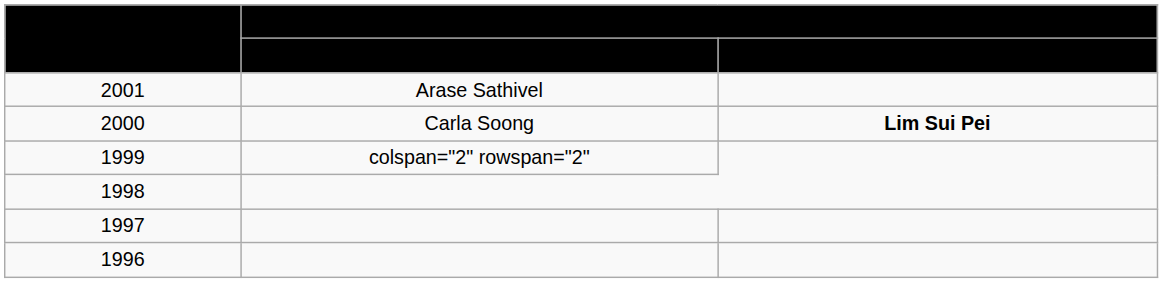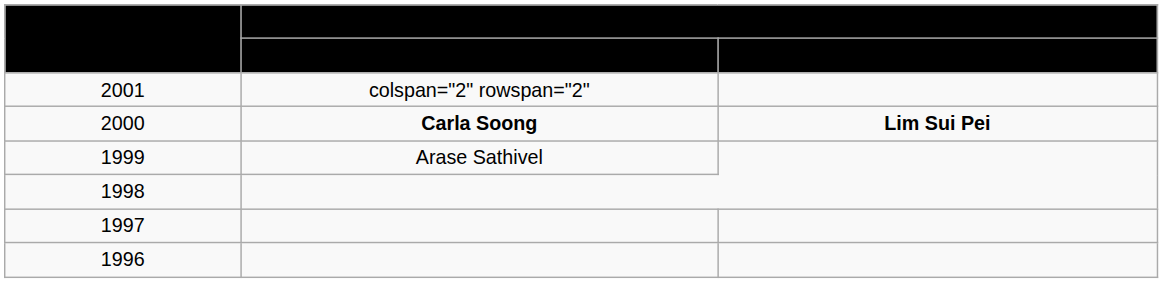(479, 89) Arase Sathivel -> (479, 89) colspan="2" rowspan="2"
(479, 123) normal -> (479, 123) bold
(479, 157) colspan="2" rowspan="2" -> (479, 157) Arase Sathivel
